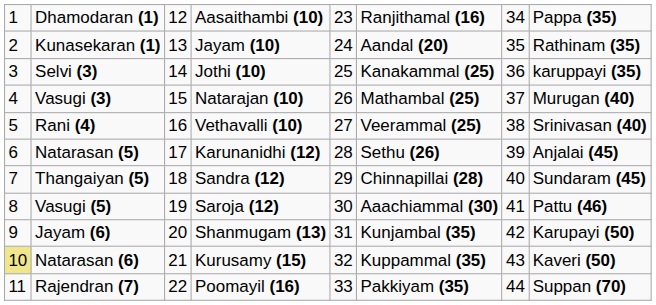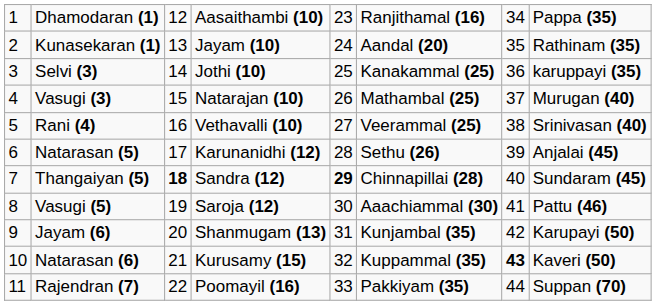(178, 179) normal -> (178, 179) bold
(343, 179) normal -> (343, 179) bold
(18, 260) khaki background -> (18, 260) no background
(515, 260) normal -> (515, 260) bold
